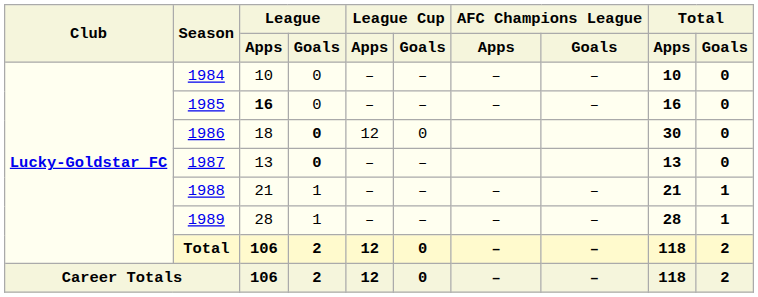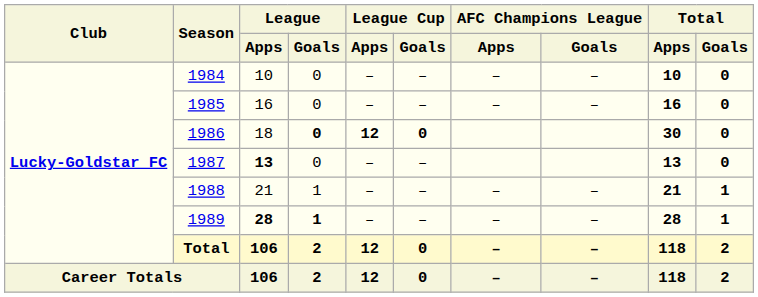(264, 105) bold -> (264, 105) normal
(370, 134) normal -> (370, 134) bold
(423, 134) normal -> (423, 134) bold
(264, 163) normal -> (264, 163) bold
(317, 163) bold -> (317, 163) normal
(264, 220) normal -> (264, 220) bold
(317, 220) normal -> (317, 220) bold
